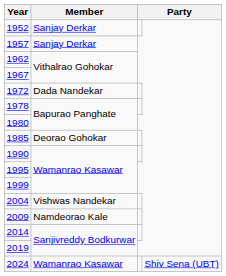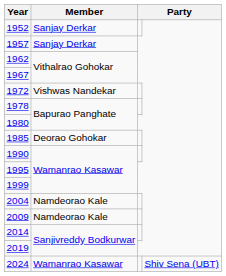(68, 91) Dada Nandekar -> (75, 91) Vishwas Nandekar
(75, 201) Vishwas Nandekar -> (70, 201) Namdeorao Kale
